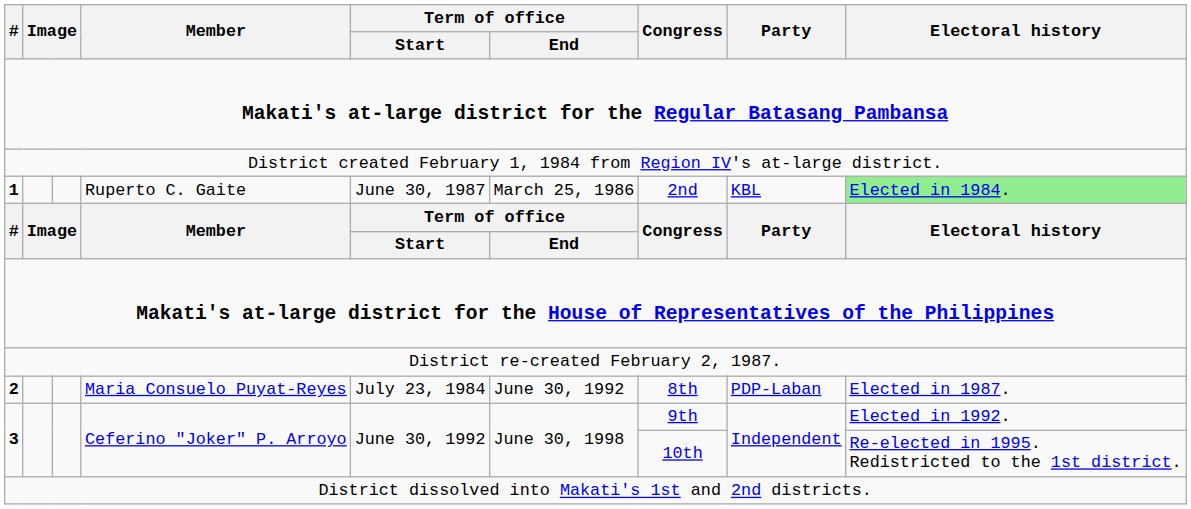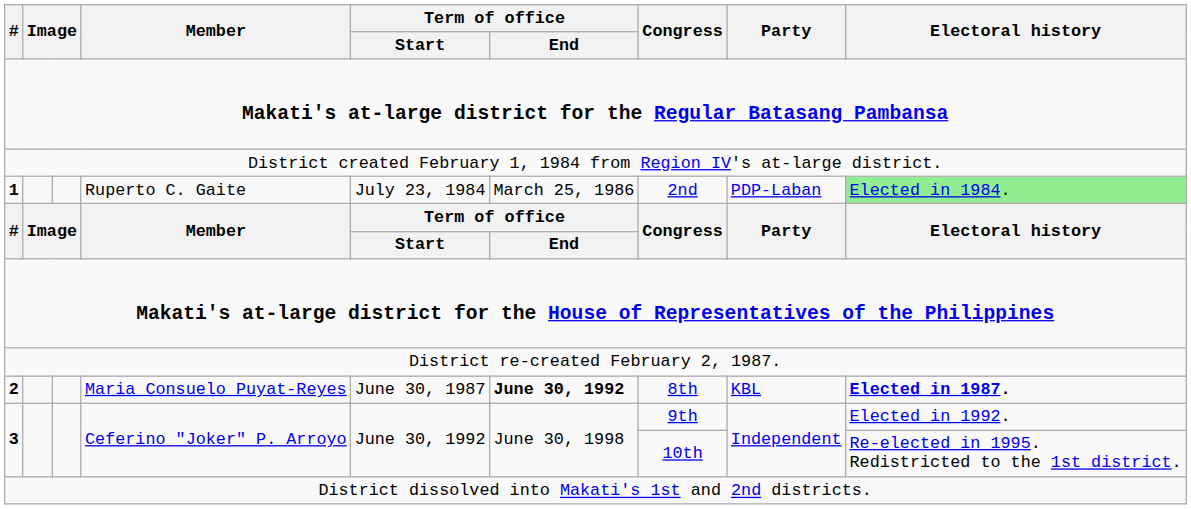(420, 190) June 30, 1987 -> (420, 190) July 23, 1984
(746, 190) KBL -> (776, 190) PDP-Laban
(420, 389) July 23, 1984 -> (420, 389) June 30, 1987
(559, 389) normal -> (559, 389) bold
(776, 389) PDP-Laban -> (746, 389) KBL
(930, 389) normal -> (930, 389) bold
